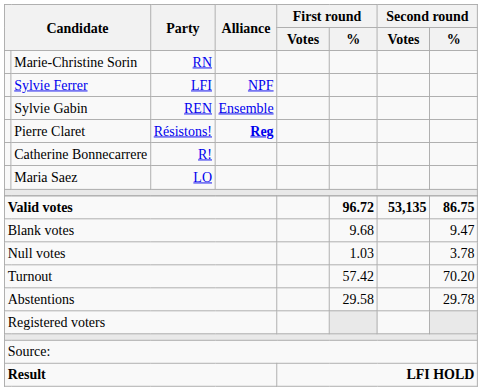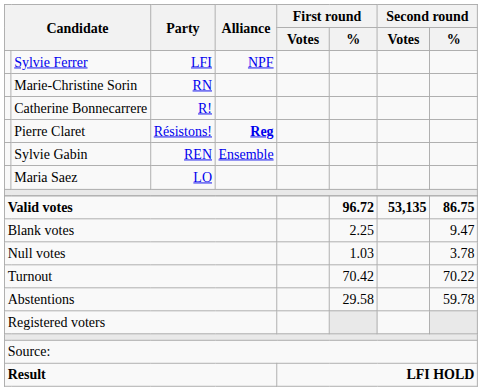rows swapped: (51, 85) <-> (76, 62)
rows swapped: (51, 108) <-> (81, 154)
(362, 230) 9.68 -> (362, 230) 2.25
(358, 276) 57.42 -> (358, 276) 70.42
(459, 276) 70.20 -> (459, 276) 70.22
(459, 299) 29.78 -> (459, 299) 59.78
